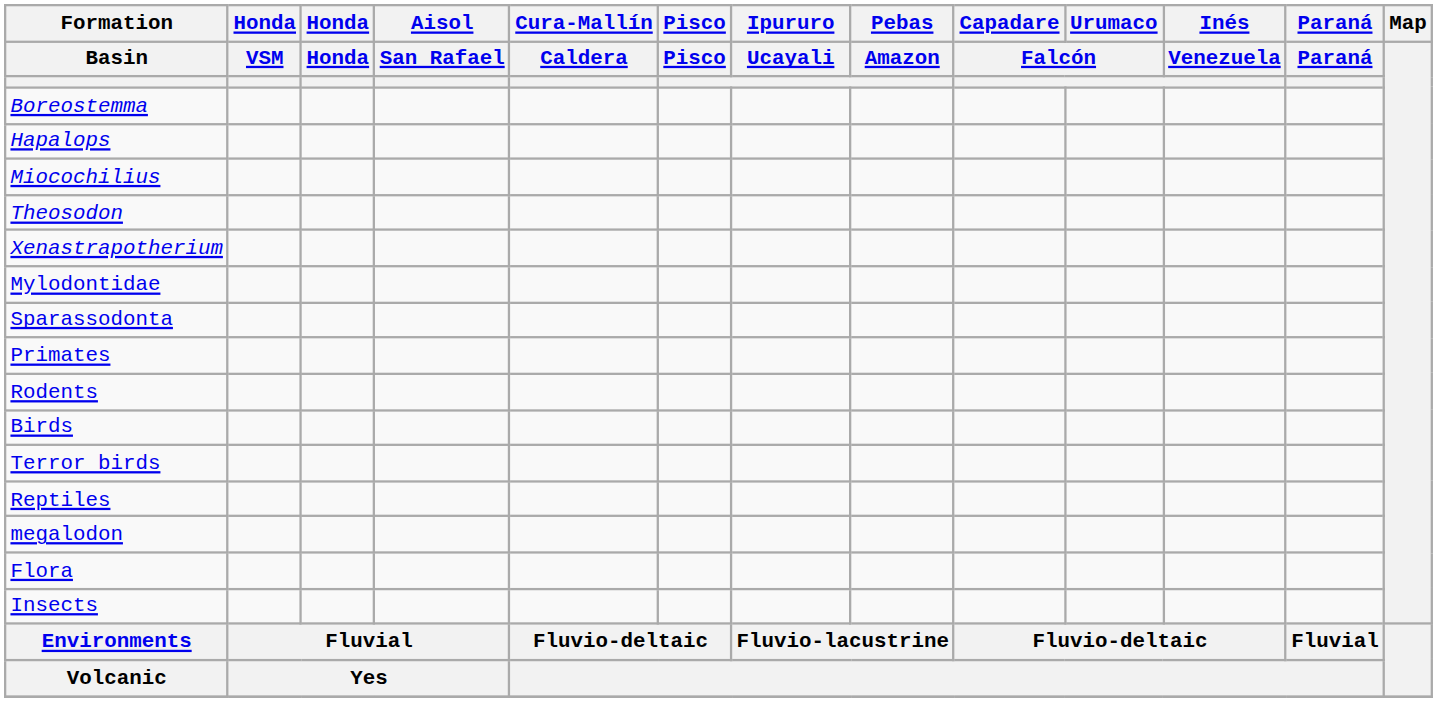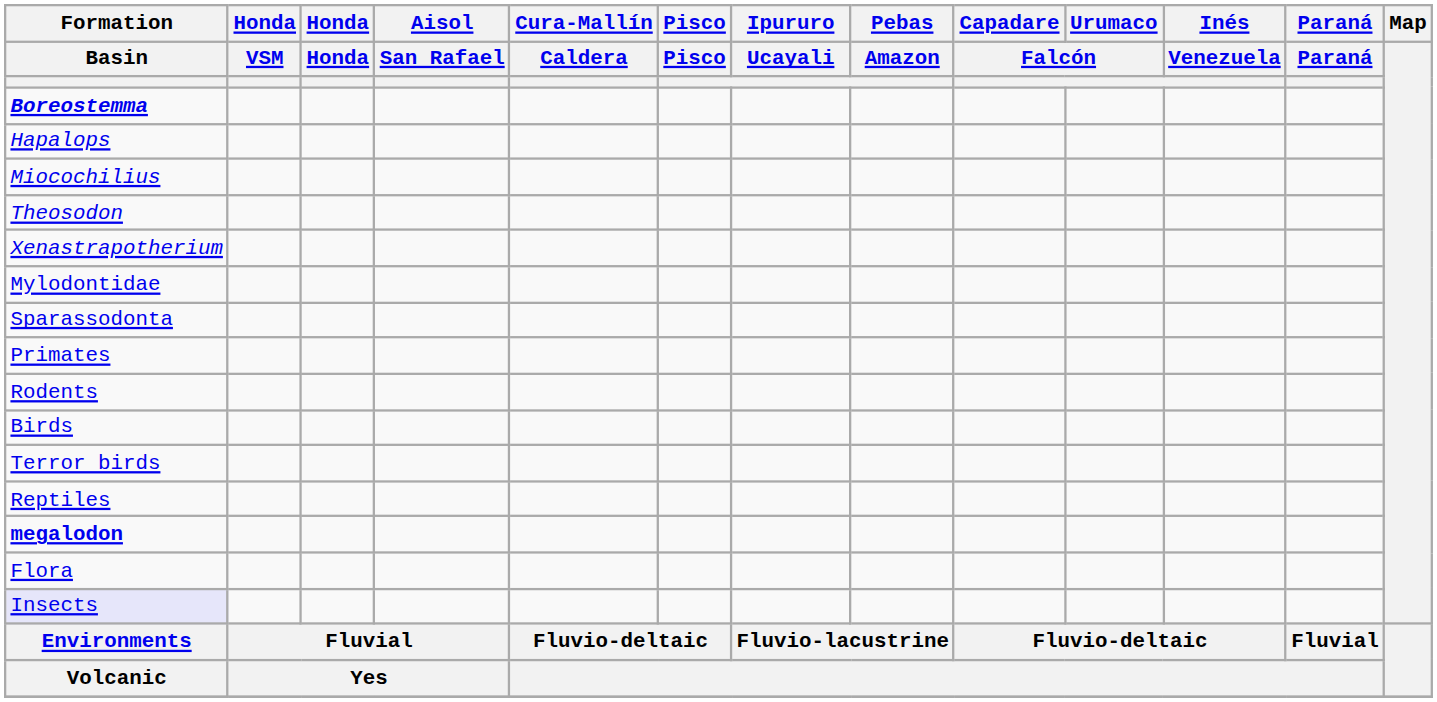(79, 105) normal -> (79, 105) bold
(67, 535) normal -> (67, 535) bold
(54, 606) no background -> (54, 606) lavender background
